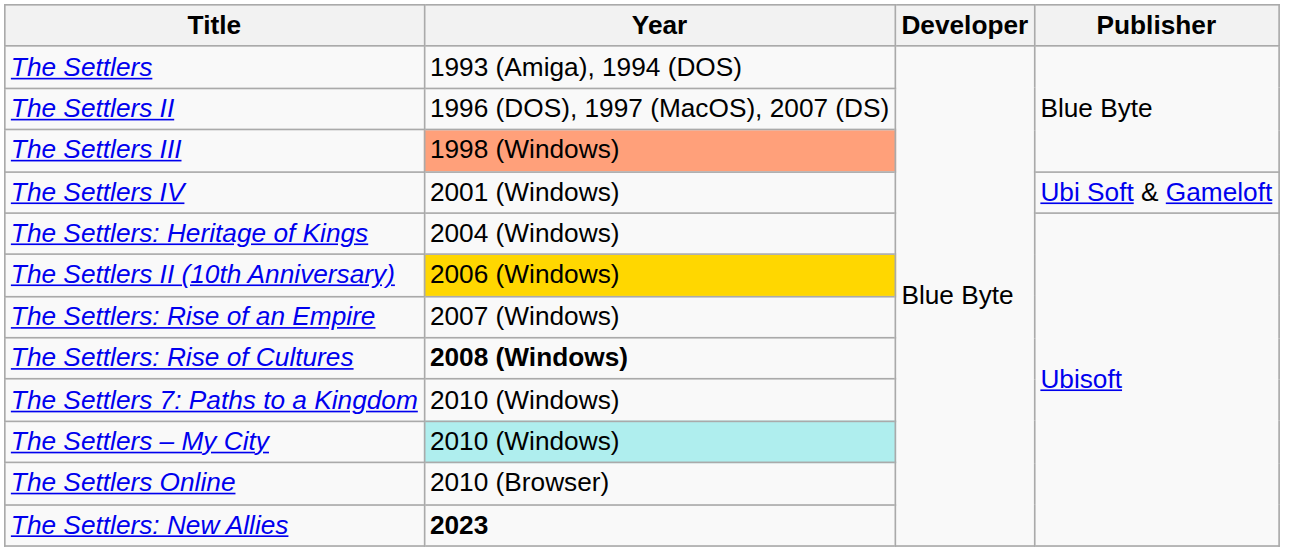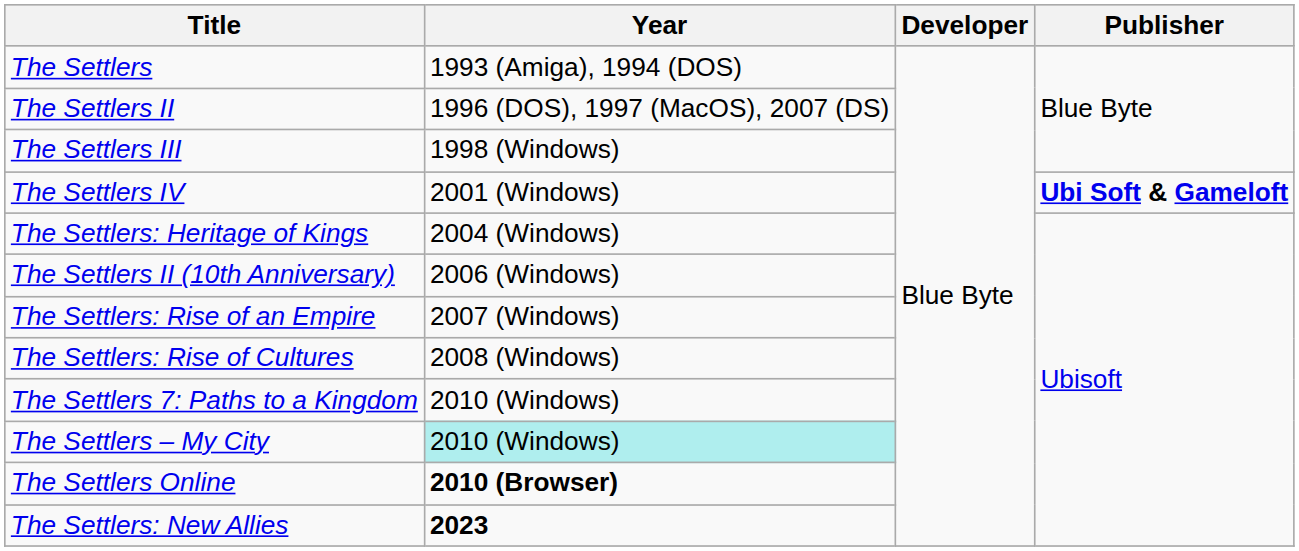(525, 150) lightsalmon background -> (525, 150) no background
(1156, 191) normal -> (1164, 191) bold
(525, 274) gold background -> (525, 274) no background
(529, 358) bold -> (525, 358) normal
(520, 483) normal -> (524, 483) bold
